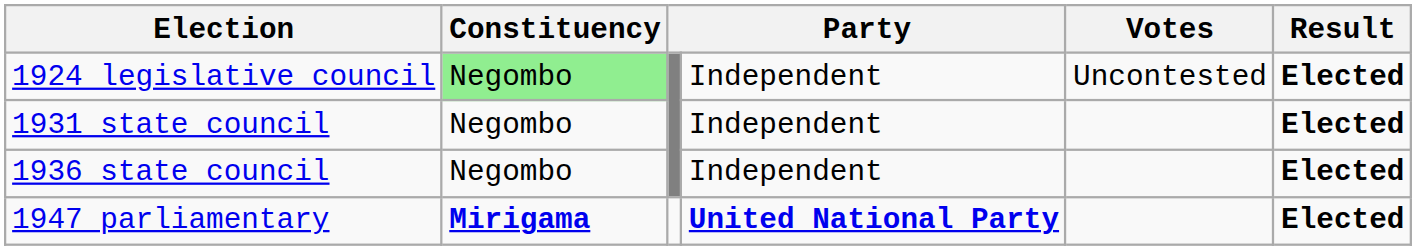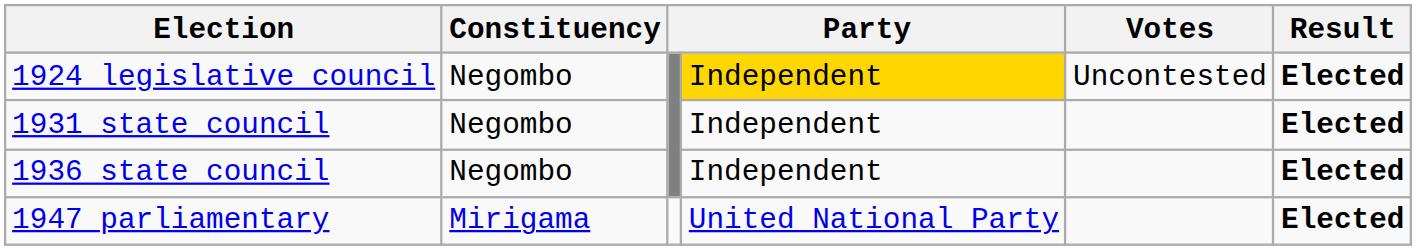(511, 77) lightgreen background -> (511, 77) no background
(786, 77) no background -> (786, 77) gold background
(520, 221) bold -> (520, 221) normal
(874, 221) bold -> (874, 221) normal
